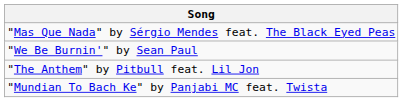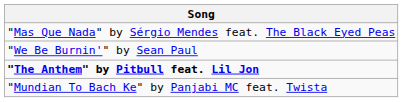(133, 69) normal -> (133, 69) bold
